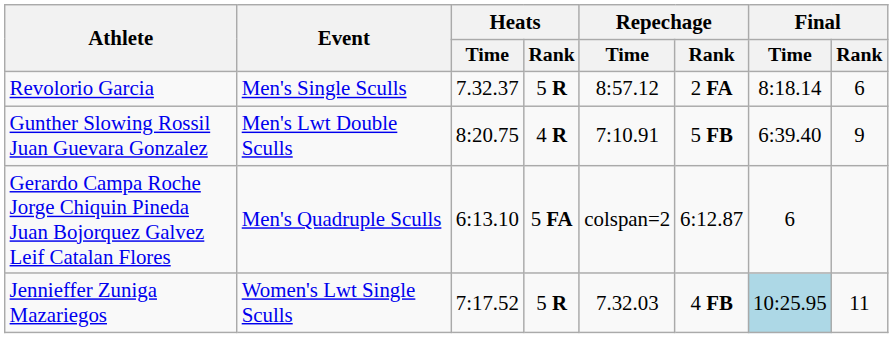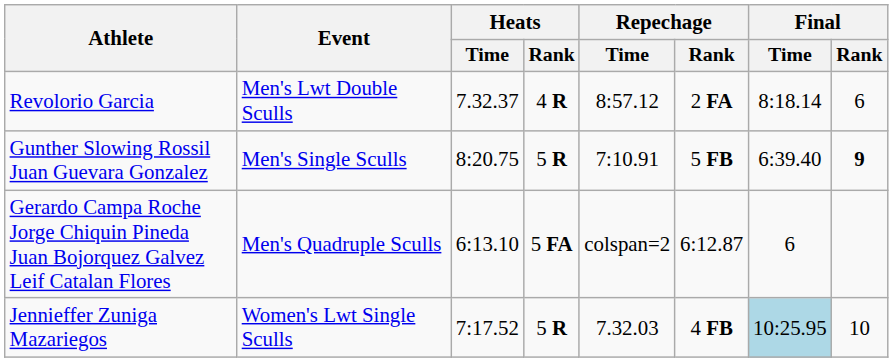(324, 89) Men's Single Sculls -> (320, 101) Men's Lwt Double Sculls
(552, 89) 5 R -> (552, 101) 4 R
(320, 135) Men's Lwt Double Sculls -> (324, 160) Men's Single Sculls
(552, 135) 4 R -> (552, 160) 5 R
(859, 135) normal -> (859, 160) bold
(859, 303) 11 -> (859, 328) 10
